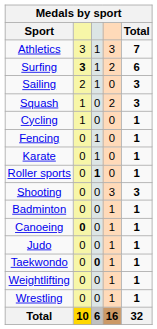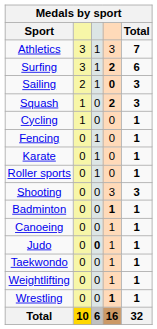(82, 67) bold -> (82, 67) normal
(112, 67) normal -> (112, 67) bold
(112, 85) normal -> (112, 85) bold
(112, 103) normal -> (112, 103) bold
(97, 174) bold -> (97, 174) normal
(112, 209) normal -> (112, 209) bold
(82, 227) bold -> (82, 227) normal
(97, 245) normal -> (97, 245) bold
(97, 263) bold -> (97, 263) normal
(112, 298) normal -> (112, 298) bold
